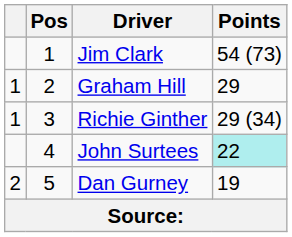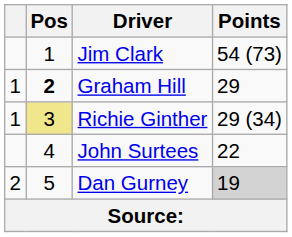(49, 86) normal -> (49, 86) bold
(49, 119) no background -> (49, 119) khaki background
(228, 151) paleturquoise background -> (228, 151) no background
(228, 184) no background -> (228, 184) lightgrey background
